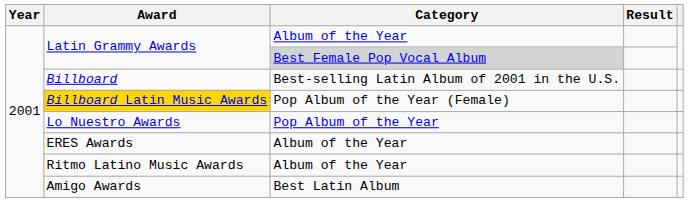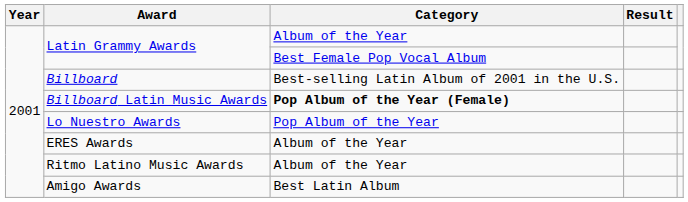(380, 58) lightgrey background -> (380, 58) no background
(157, 101) gold background -> (157, 101) no background
(392, 101) normal -> (392, 101) bold
